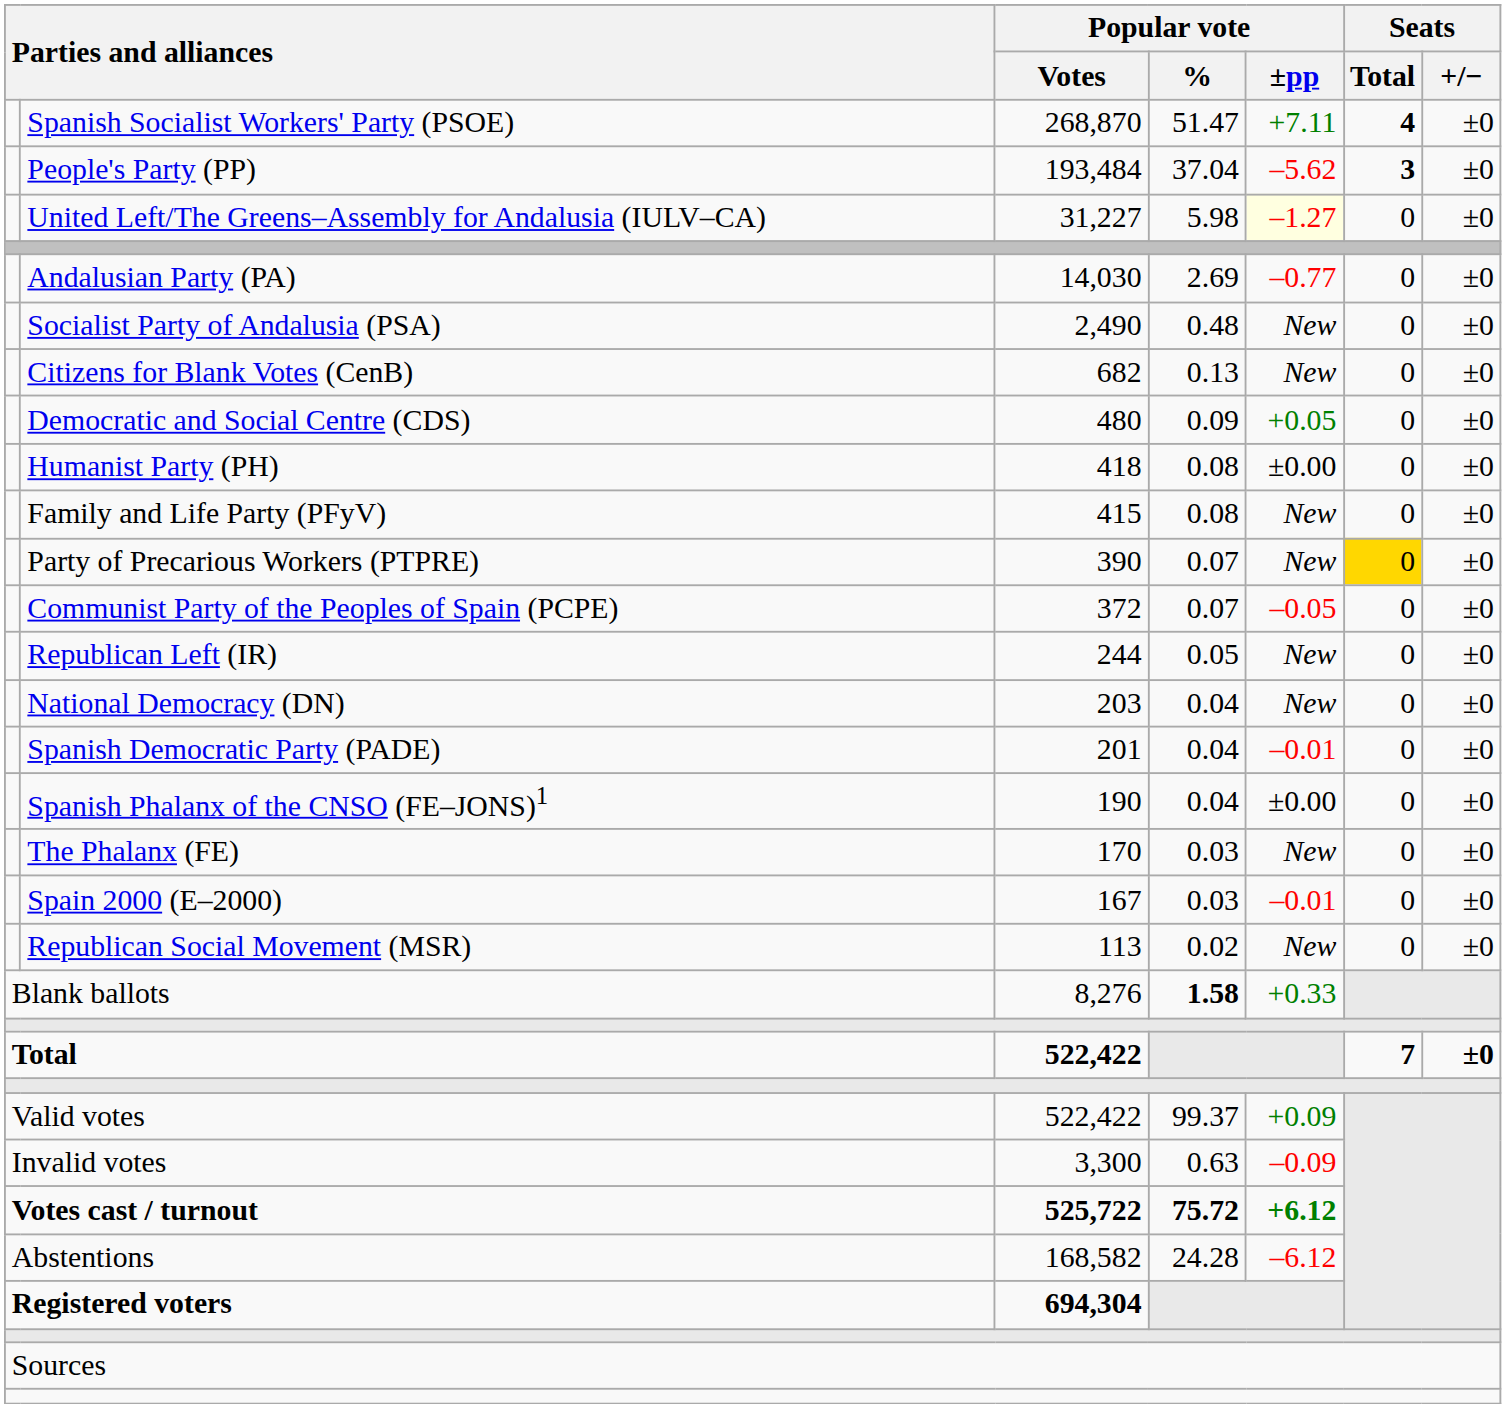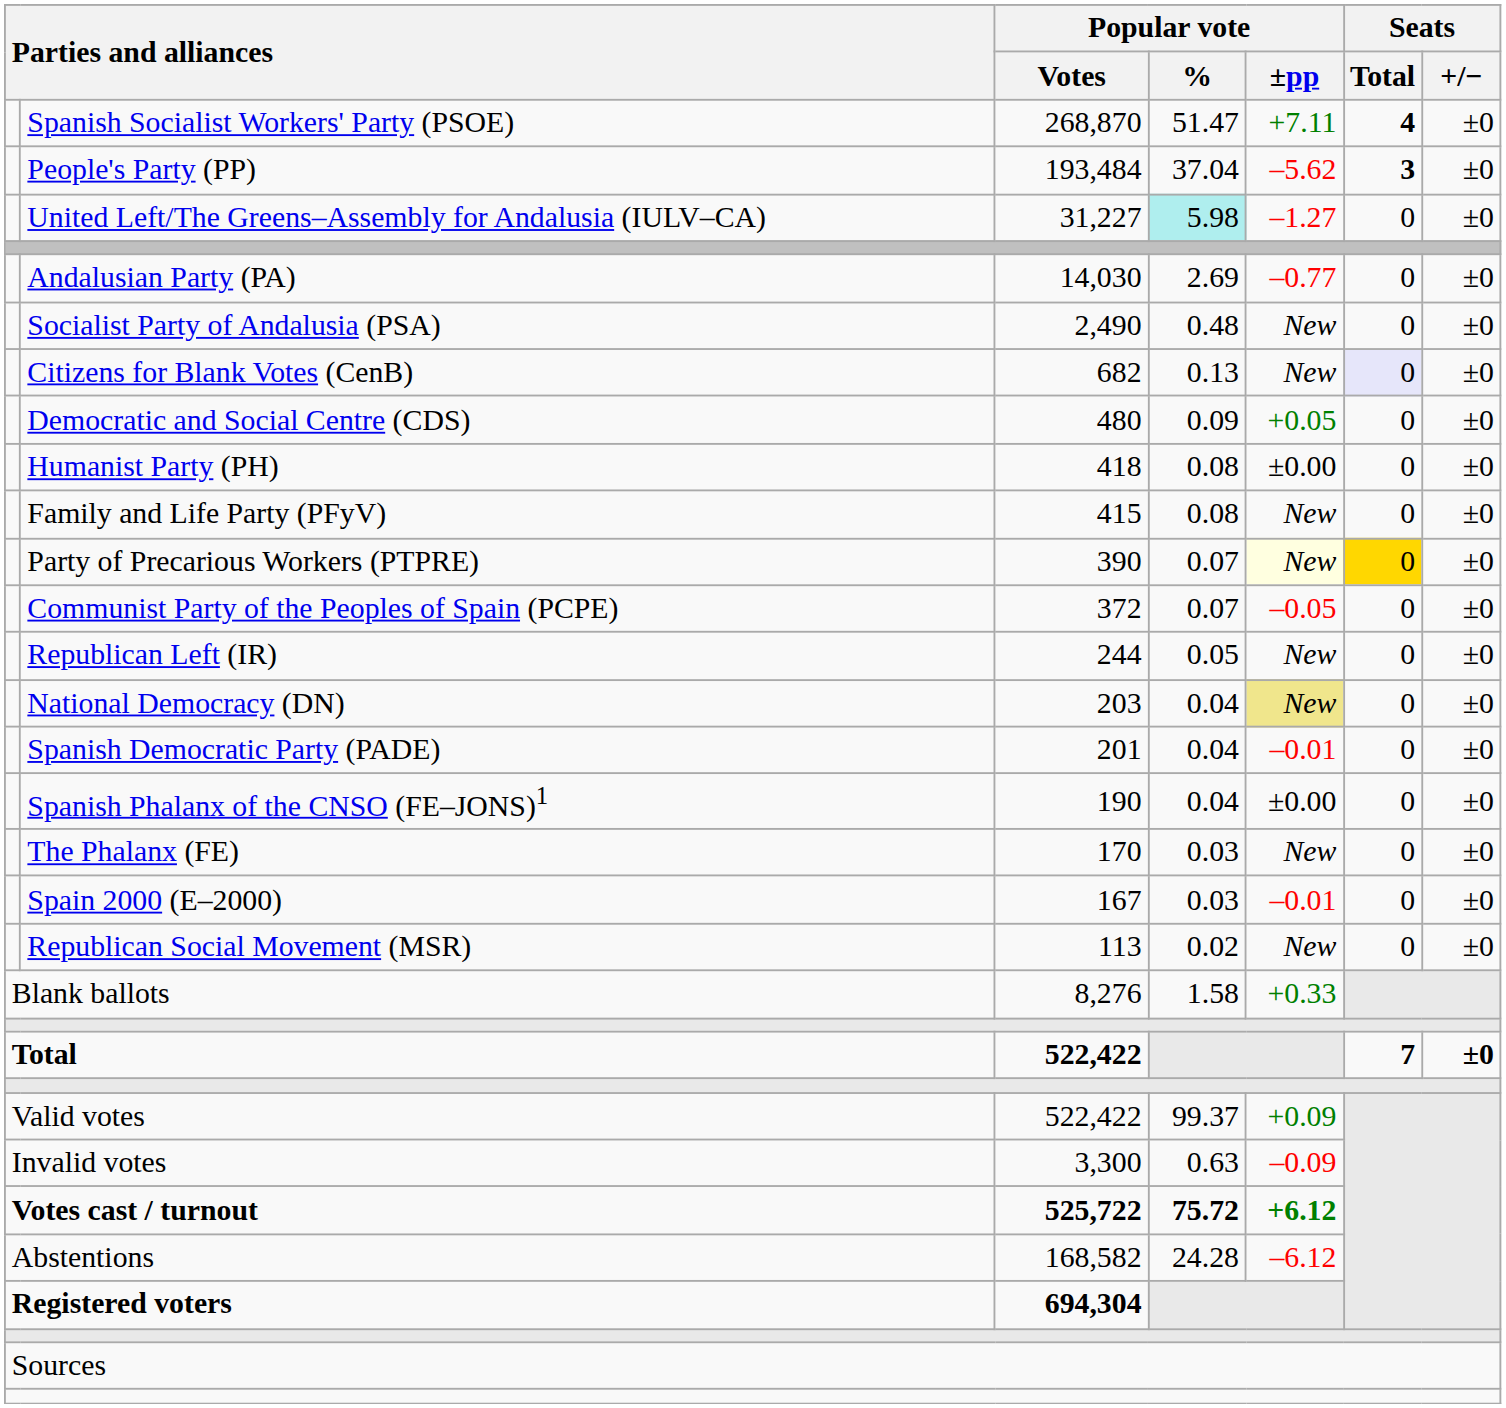(1213, 216) no background -> (1213, 216) paleturquoise background
(1303, 216) lightyellow background -> (1303, 216) no background
(1408, 372) no background -> (1408, 372) lavender background
(1310, 560) no background -> (1310, 560) lightyellow background
(1310, 702) no background -> (1310, 702) khaki background
(1213, 993) bold -> (1213, 993) normal
